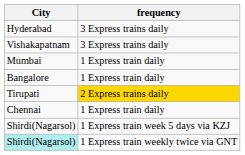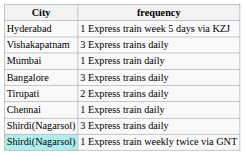(124, 28) 3 Express trains daily -> (155, 28) 1 Express train week 5 days via KZJ
(122, 77) 1 Express train daily -> (124, 77) 3 Express trains daily
(124, 93) gold background -> (124, 93) no background
(155, 126) 1 Express train week 5 days via KZJ -> (124, 126) 3 Express trains daily
